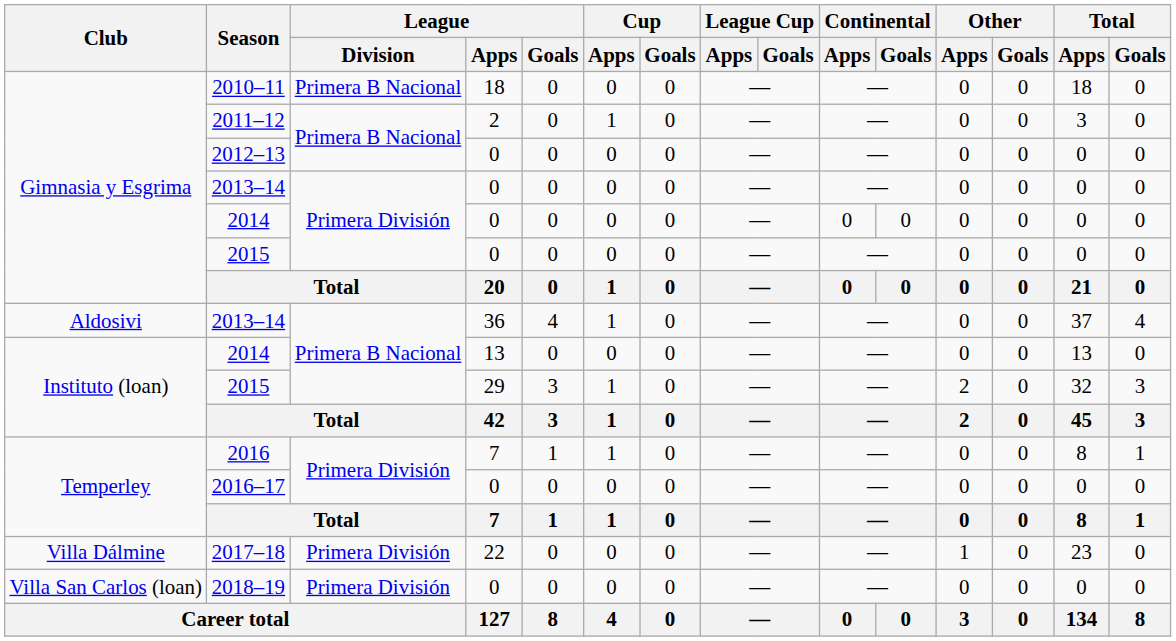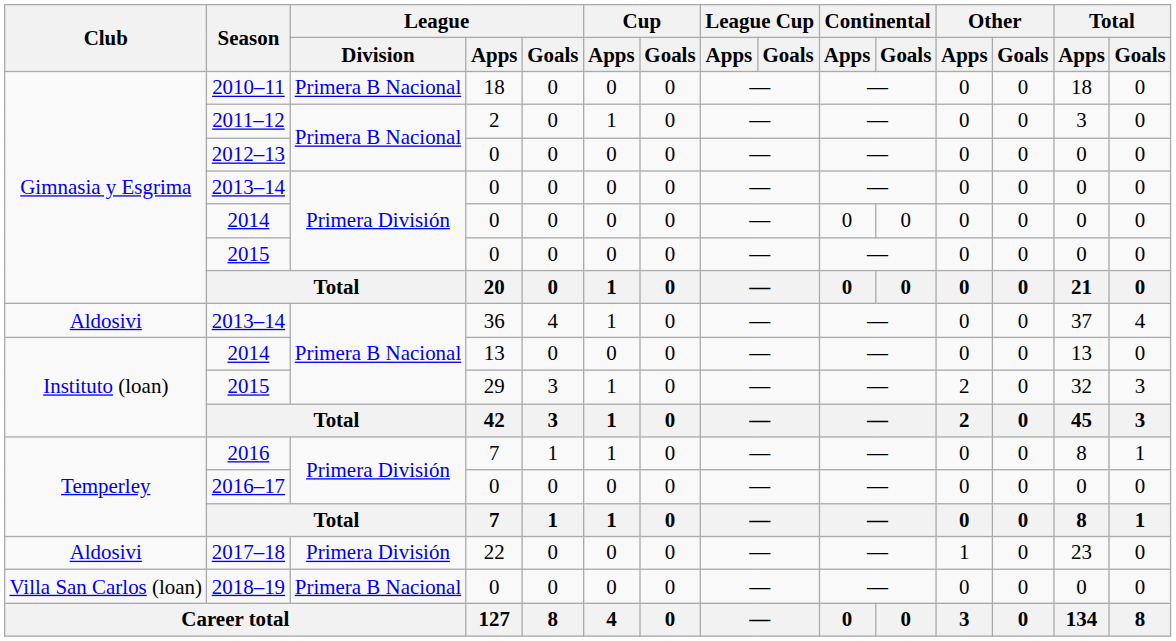(106, 552) Villa Dálmine -> (106, 552) Aldosivi
(378, 586) Primera División -> (378, 586) Primera B Nacional
